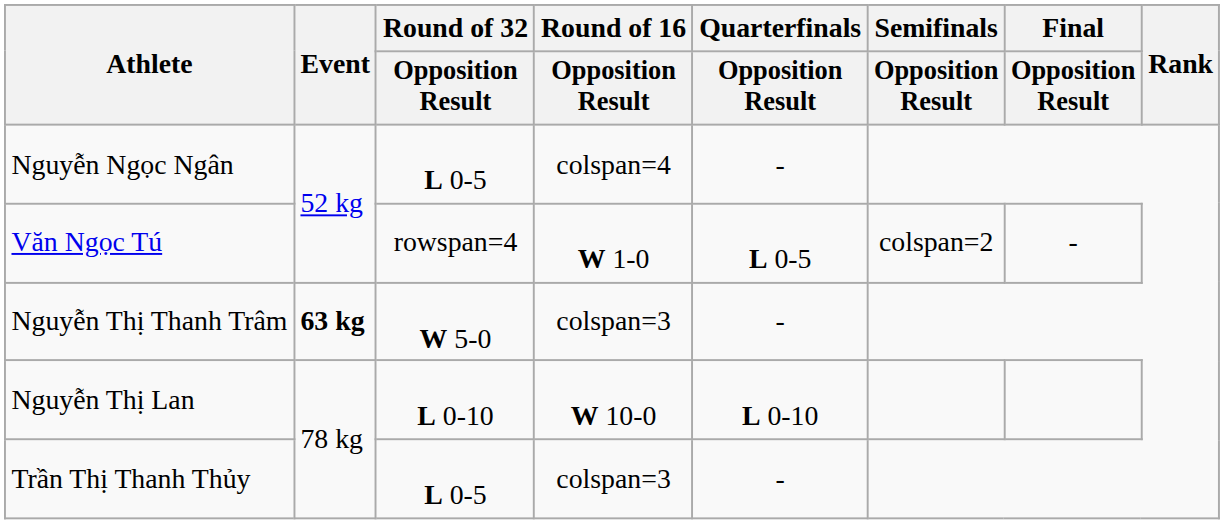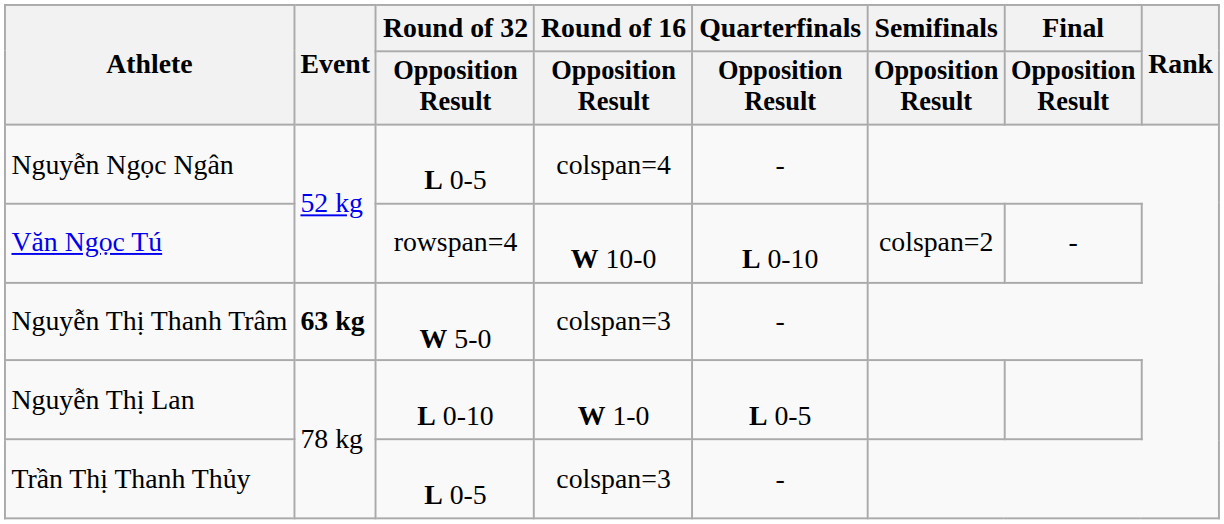(614, 259) W 1-0 -> (614, 259) W 10-0
(780, 259) L 0-5 -> (780, 259) L 0-10
(614, 416) W 10-0 -> (614, 416) W 1-0
(780, 416) L 0-10 -> (780, 416) L 0-5
